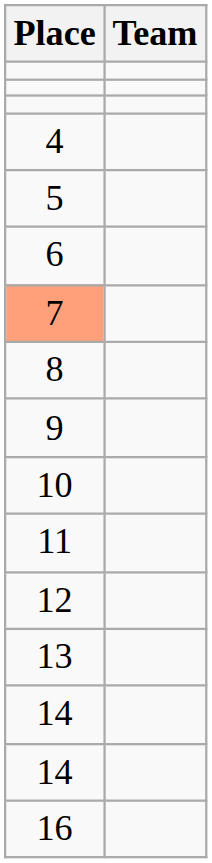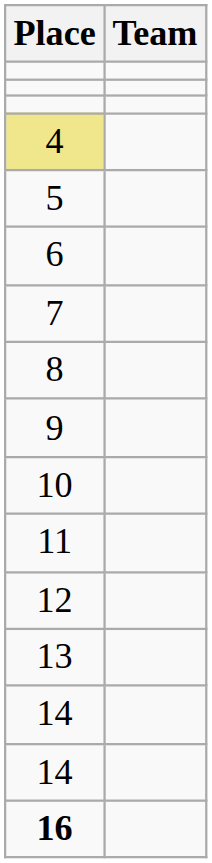(55, 140) no background -> (55, 140) khaki background
(55, 312) lightsalmon background -> (55, 312) no background
(55, 828) normal -> (55, 828) bold
